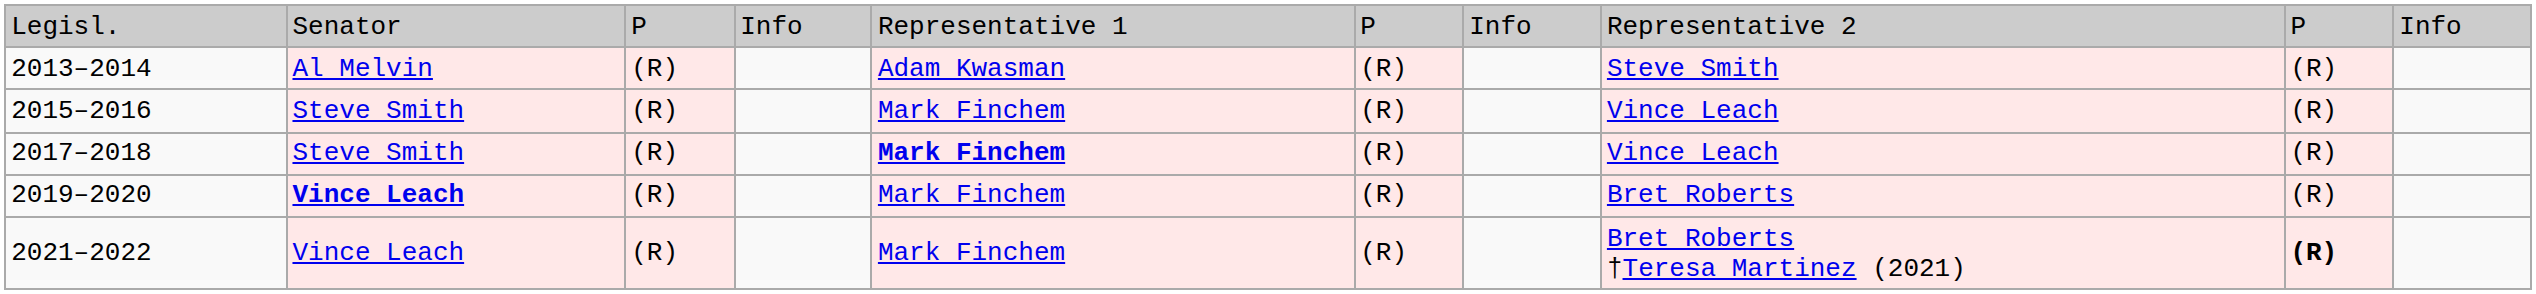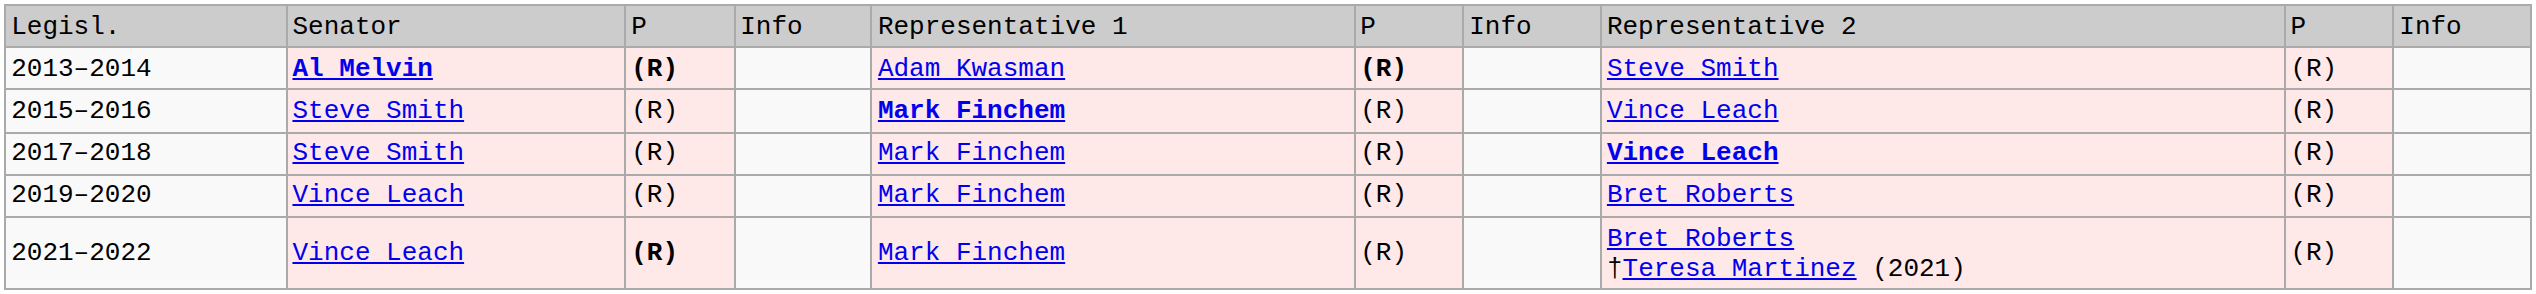(363, 69) normal -> (363, 69) bold
(655, 69) normal -> (655, 69) bold
(1384, 69) normal -> (1384, 69) bold
(972, 111) normal -> (972, 111) bold
(972, 153) bold -> (972, 153) normal
(1693, 153) normal -> (1693, 153) bold
(378, 196) bold -> (378, 196) normal
(655, 253) normal -> (655, 253) bold
(2314, 253) bold -> (2314, 253) normal
